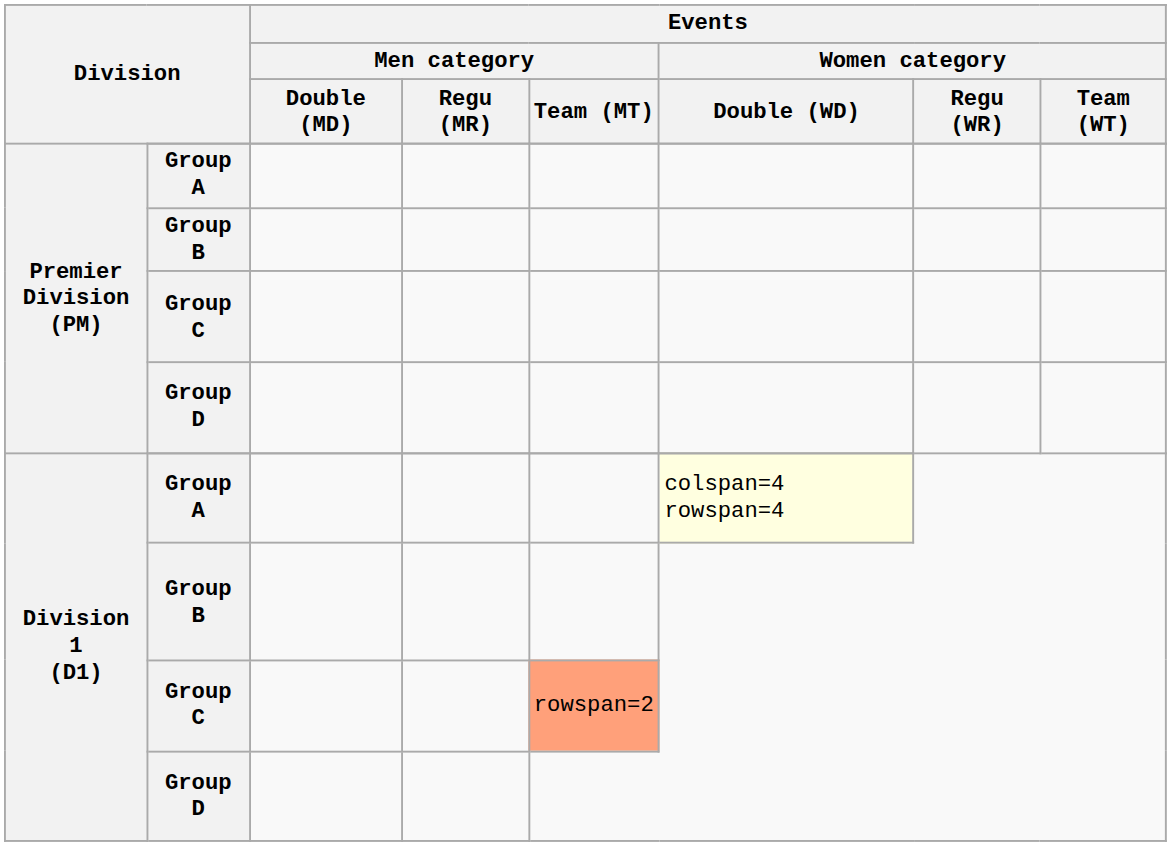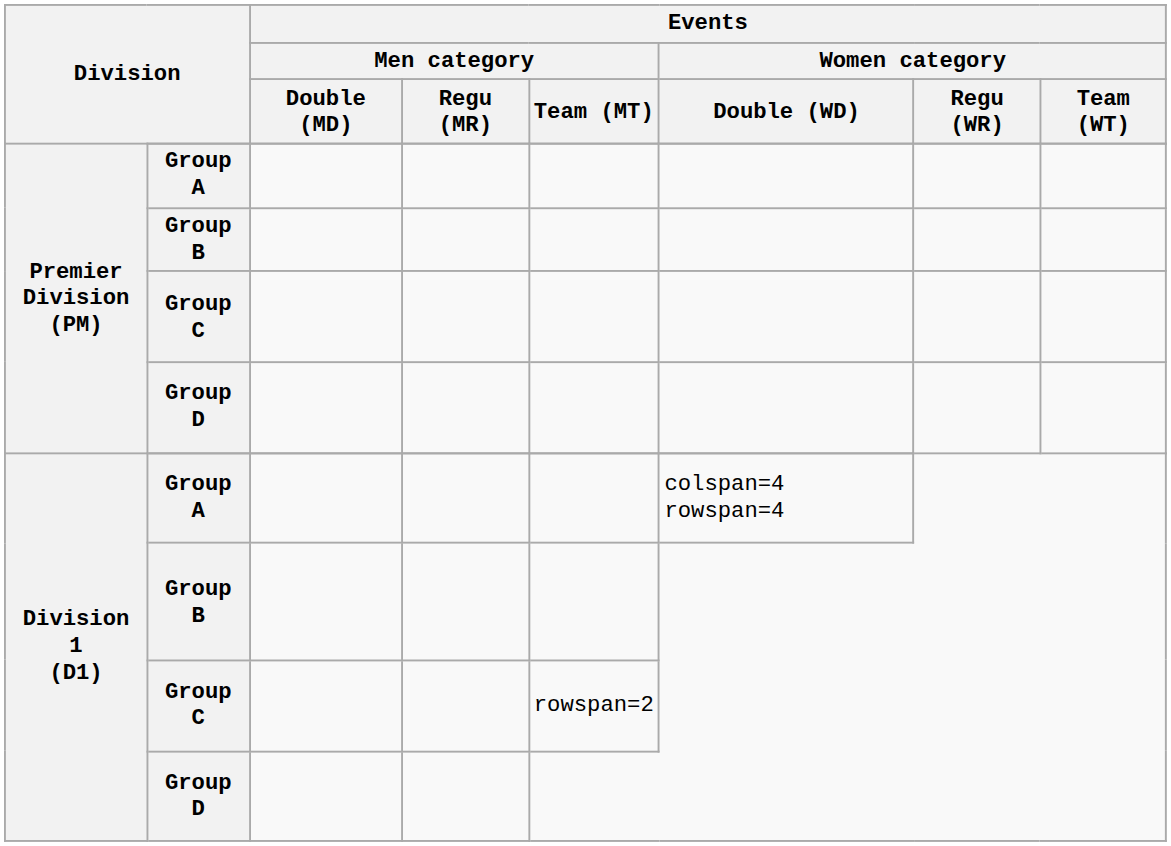(724, 498) lightyellow background -> (724, 498) no background
(594, 705) lightsalmon background -> (594, 705) no background
